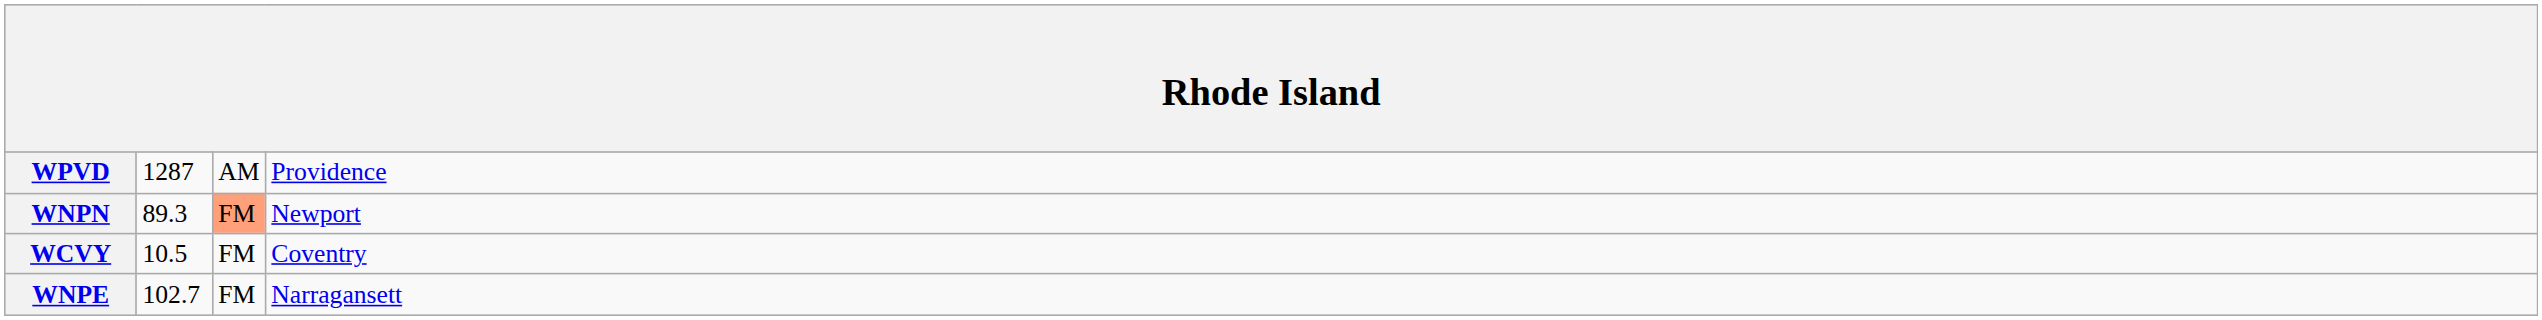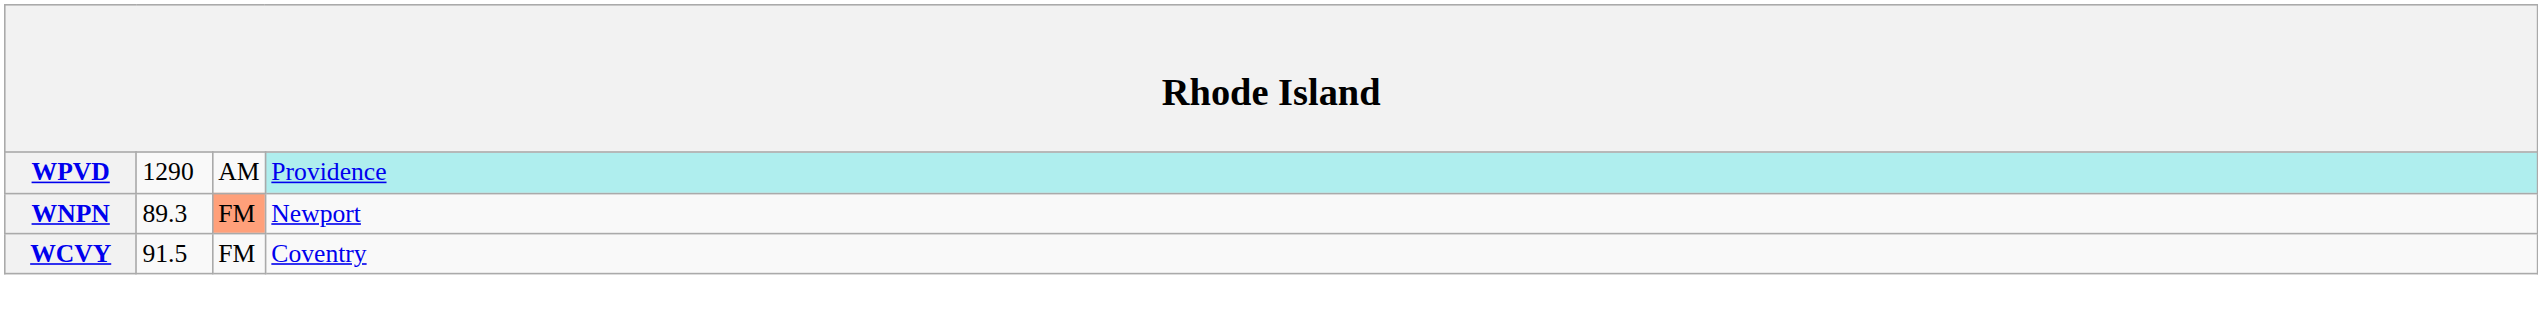(168, 172) 1287 -> (168, 172) 1290
(329, 172) no background -> (329, 172) paleturquoise background
(165, 253) 10.5 -> (165, 253) 91.5
- row: (71, 294)
